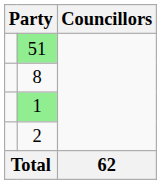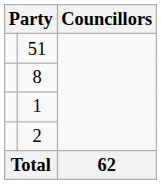(37, 48) lightgreen background -> (37, 48) no background
(37, 106) lightgreen background -> (37, 106) no background
